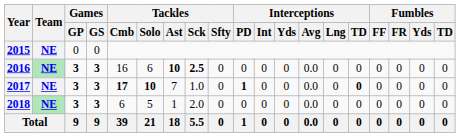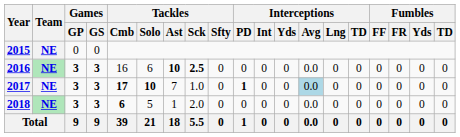(311, 86) no background -> (311, 86) lightblue background
(359, 86) bold -> (359, 86) normal
(122, 104) normal -> (122, 104) bold
